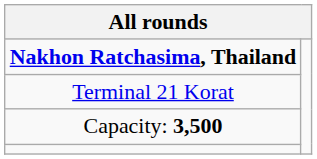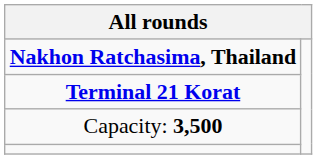(153, 91) normal -> (153, 91) bold
